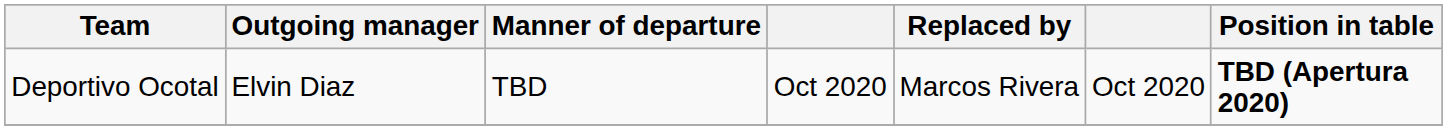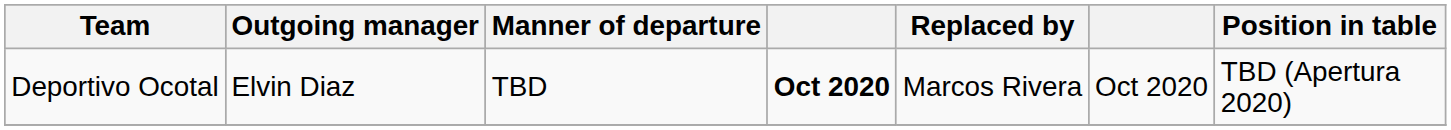(830, 86) normal -> (832, 86) bold
(1313, 86) bold -> (1311, 86) normal
